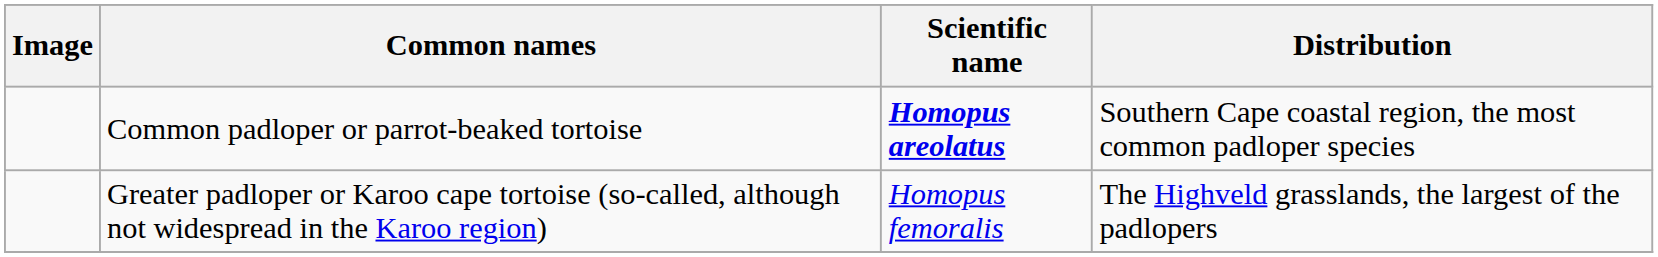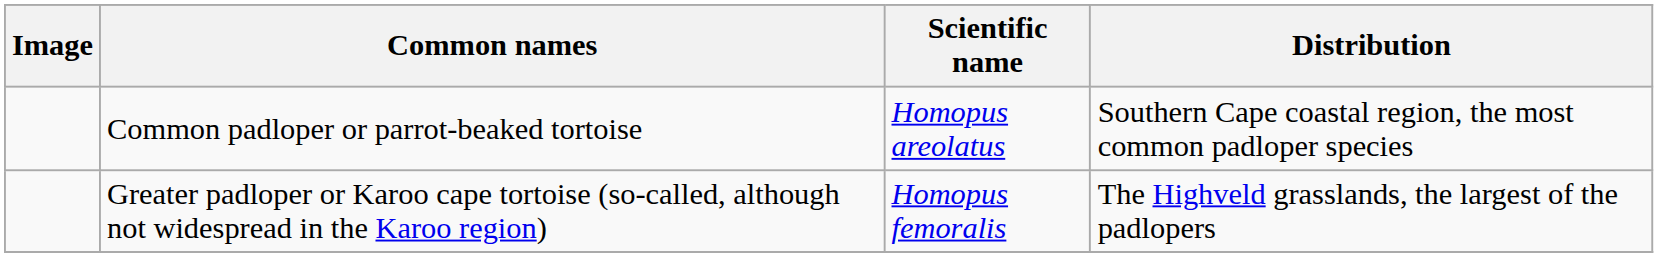(950, 128) bold -> (950, 128) normal
